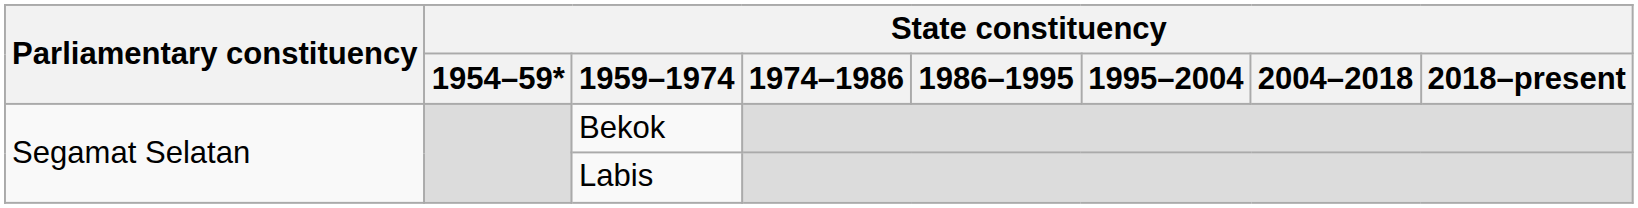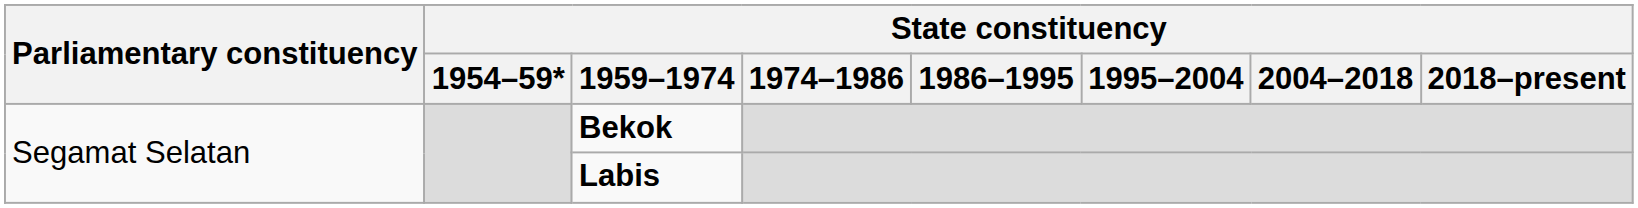(622, 127) normal -> (626, 127) bold
(616, 176) normal -> (620, 176) bold
